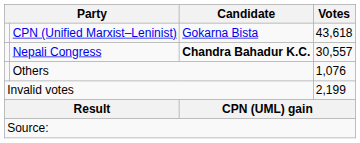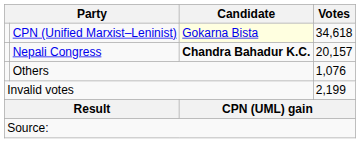(220, 33) no background -> (220, 33) lightyellow background
(334, 33) 43,618 -> (334, 33) 34,618
(334, 52) 30,557 -> (334, 52) 20,157
